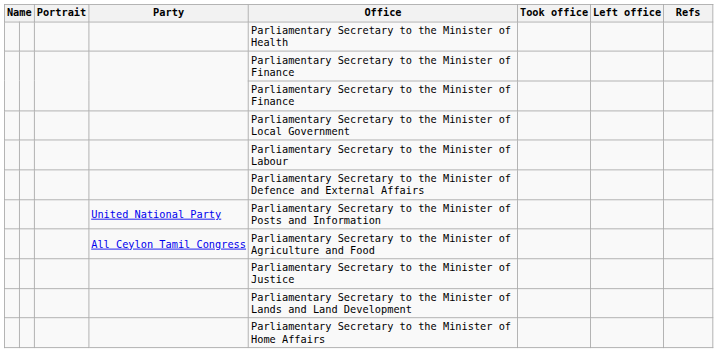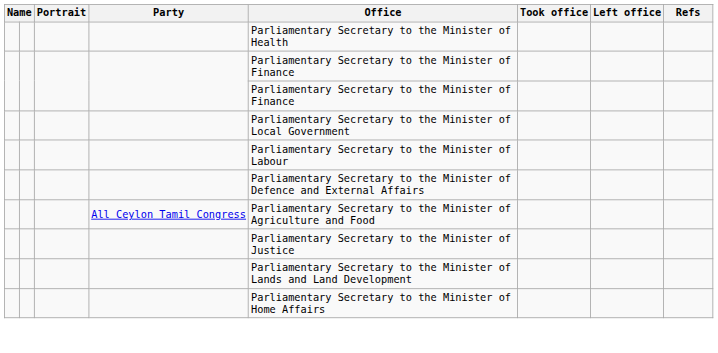- row: (12, 214)
